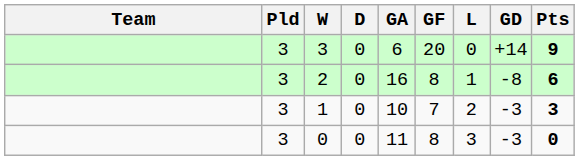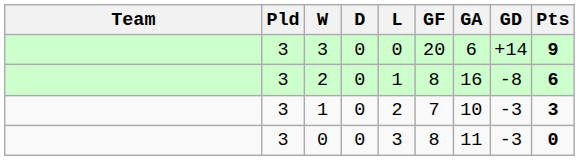columns swapped: (471, 20) <-> (397, 20)
